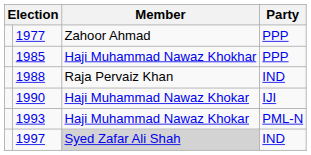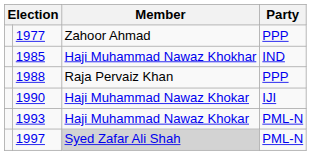(275, 56) PPP -> (274, 56) IND
(274, 77) IND -> (275, 77) PPP
(274, 139) IND -> (283, 139) PML-N
